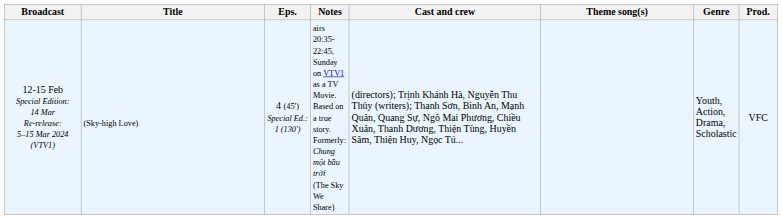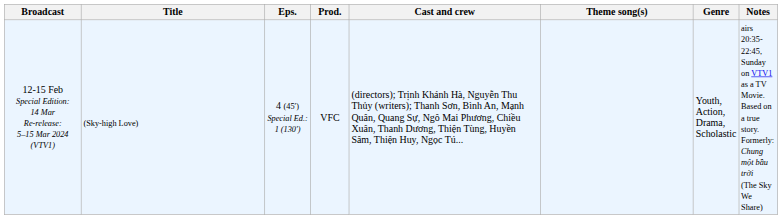columns swapped: (758, 12) <-> (330, 12)
